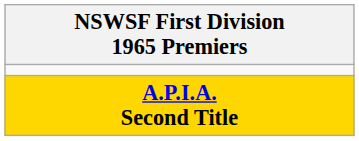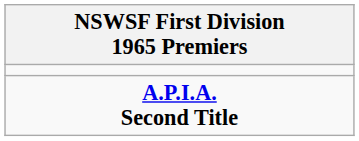(179, 105) gold background -> (179, 105) no background
